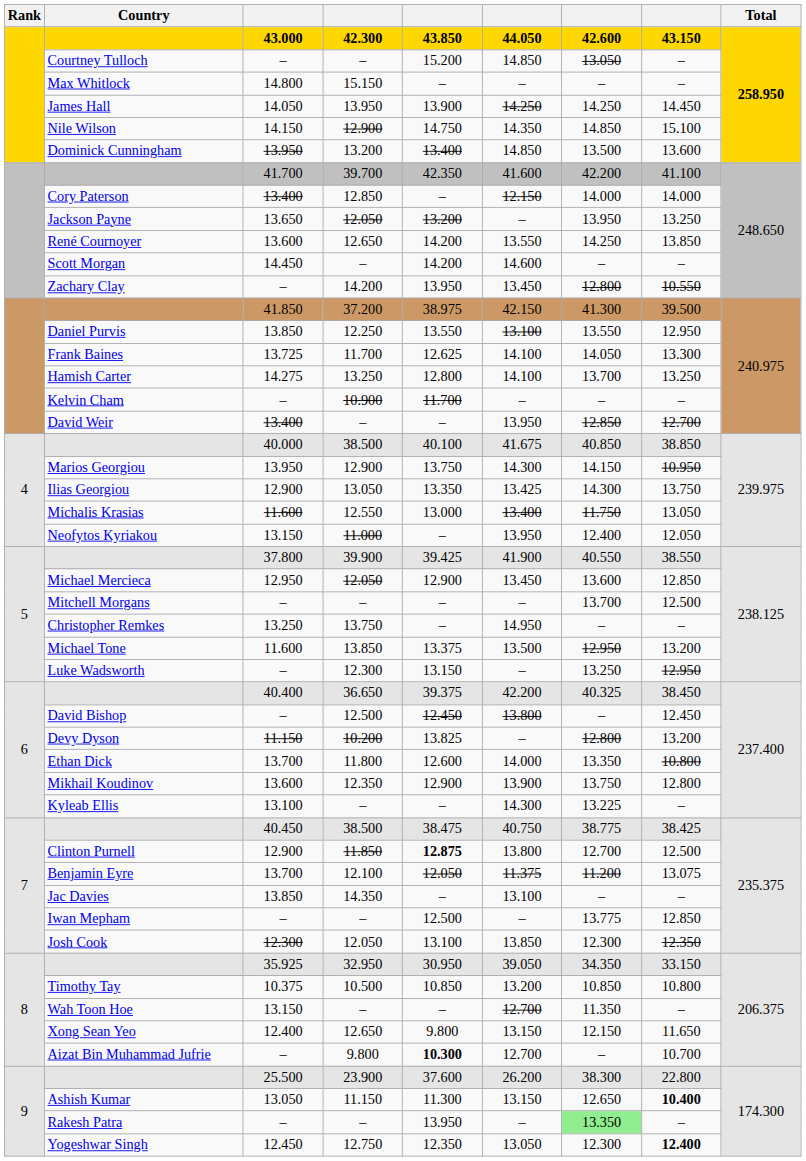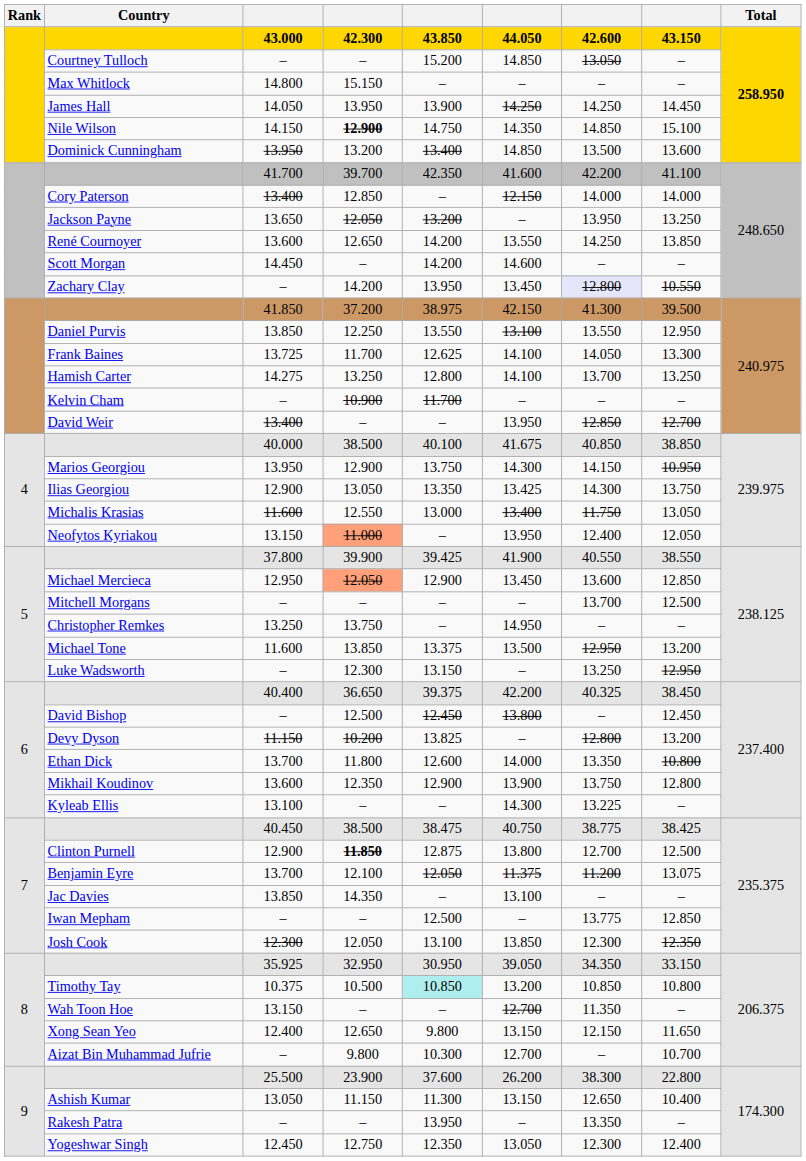(363, 128) normal -> (363, 128) bold
(602, 286) no background -> (602, 286) lavender background
(363, 535) no background -> (363, 535) lightsalmon background
(363, 580) no background -> (363, 580) lightsalmon background
(363, 851) normal -> (363, 851) bold
(442, 851) bold -> (442, 851) normal
(442, 986) no background -> (442, 986) paleturquoise background
(442, 1054) bold -> (442, 1054) normal
(681, 1099) bold -> (681, 1099) normal
(602, 1122) lightgreen background -> (602, 1122) no background
(681, 1144) bold -> (681, 1144) normal
